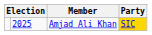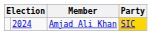(22, 24) 2025 -> (22, 24) 2024
